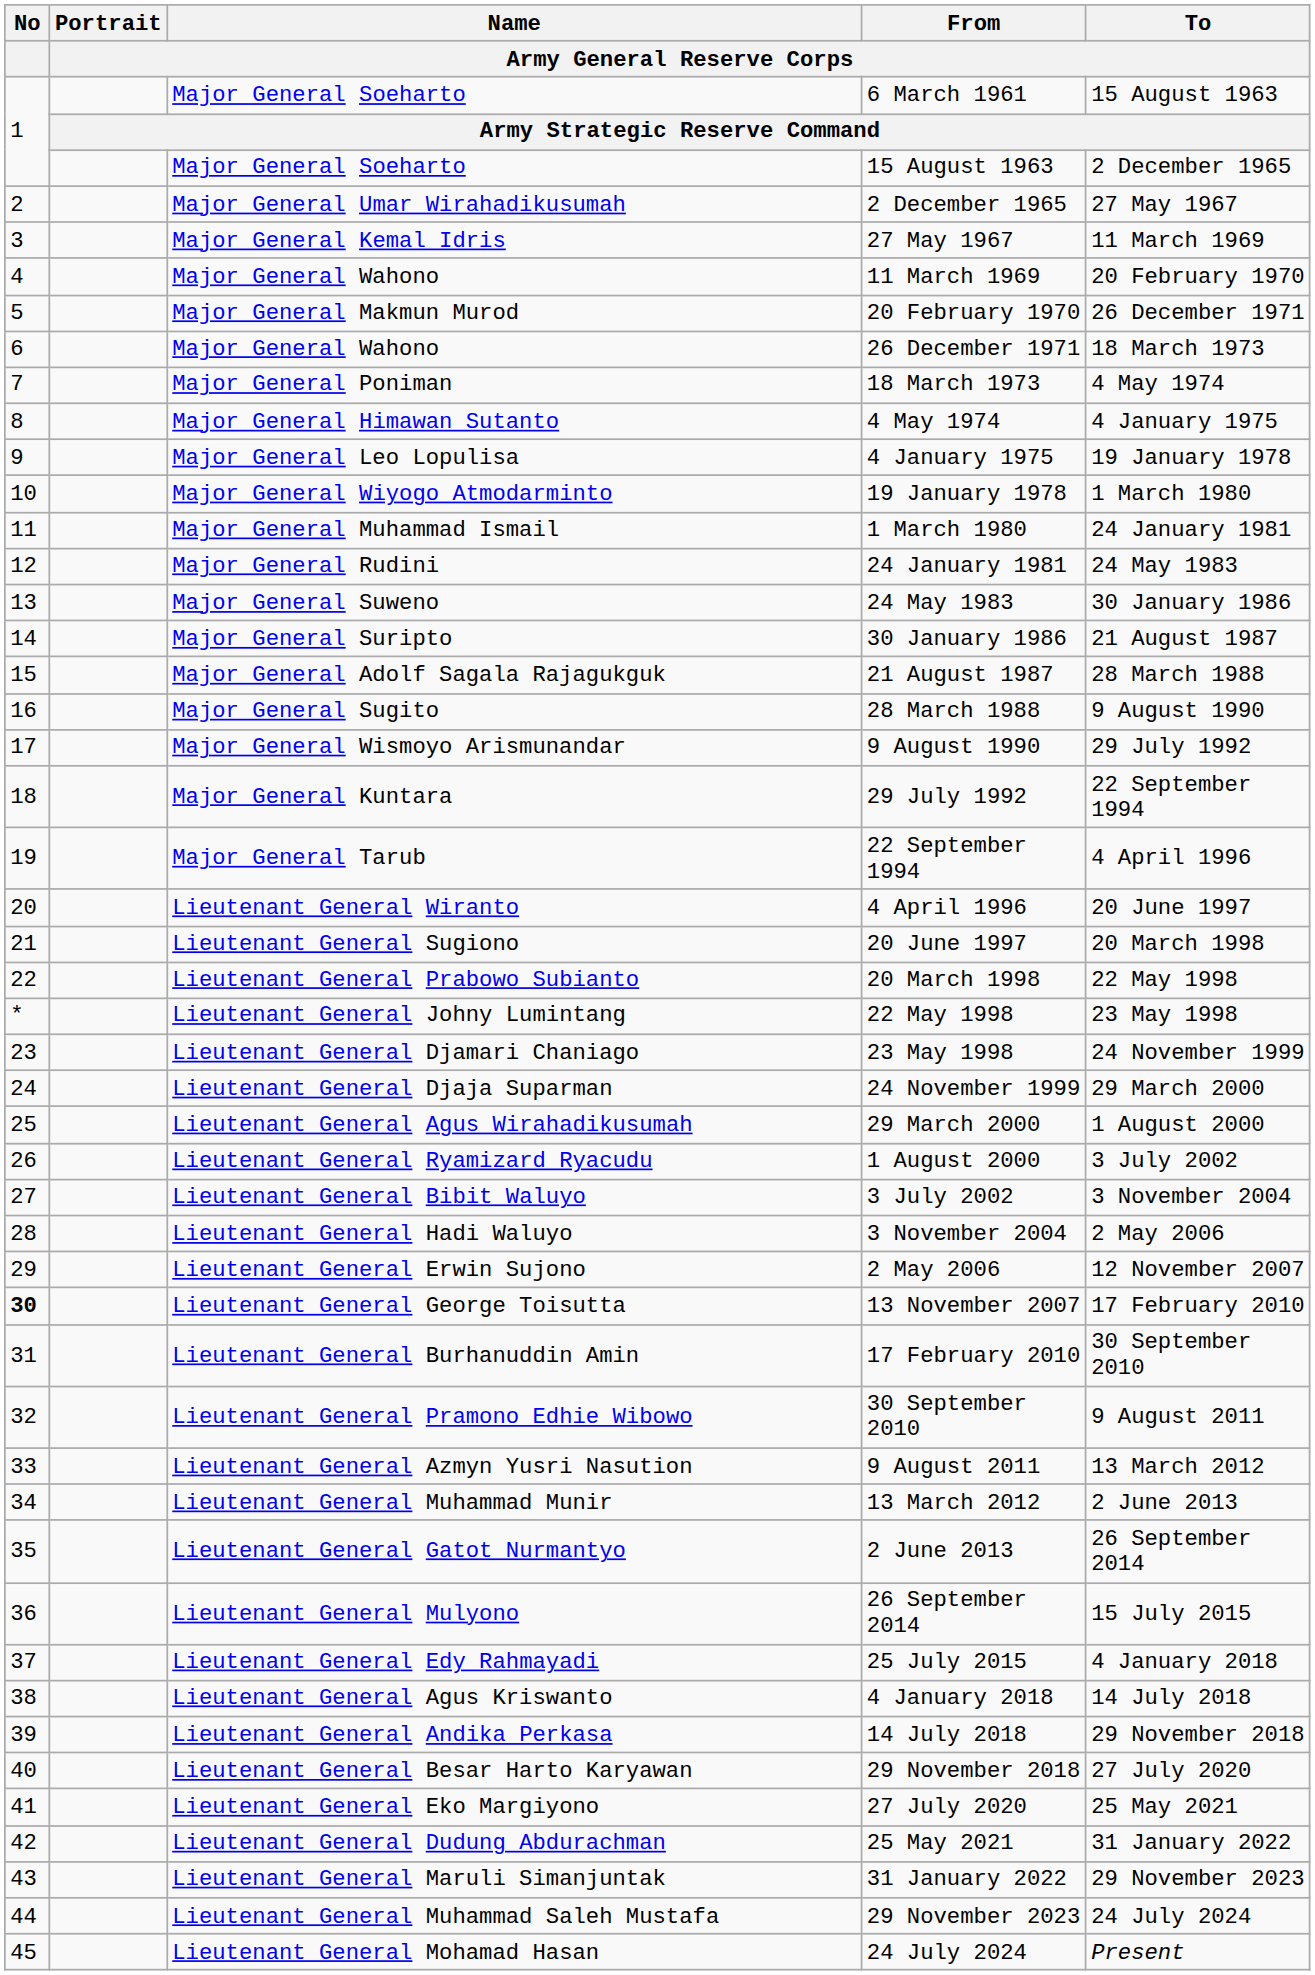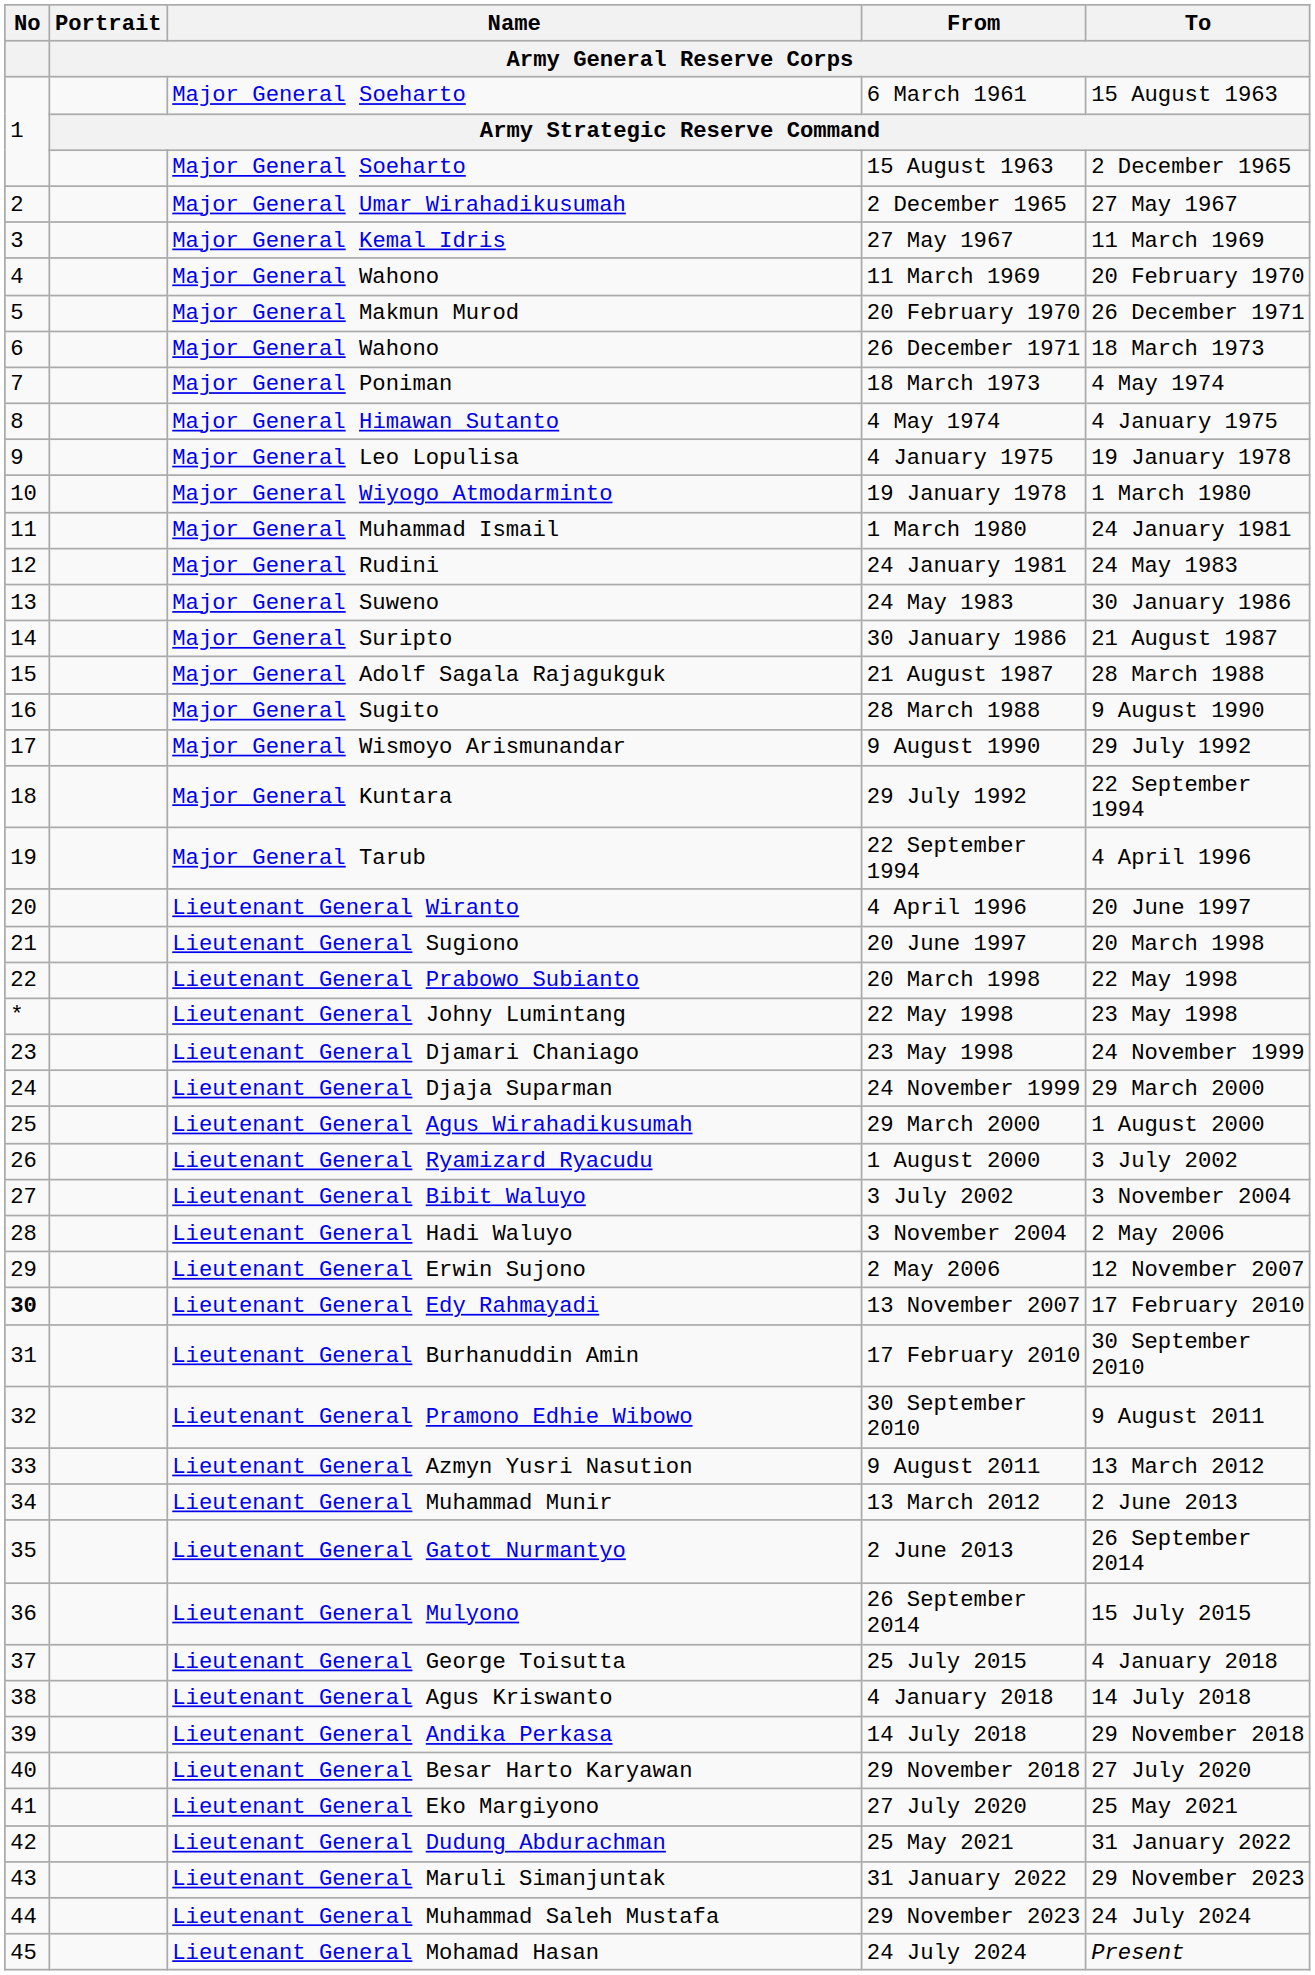(399, 1306) Lieutenant General George Toisutta -> (386, 1306) Lieutenant General Edy Rahmayadi
(386, 1662) Lieutenant General Edy Rahmayadi -> (399, 1662) Lieutenant General George Toisutta
